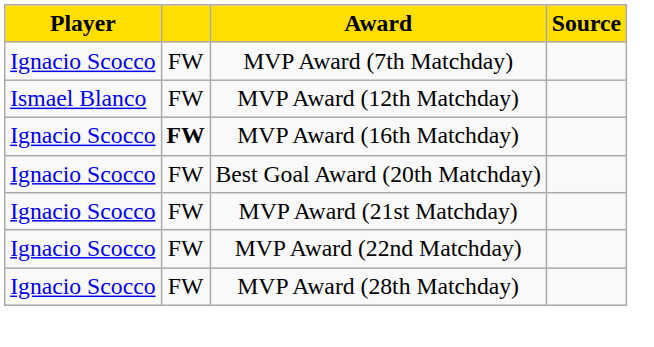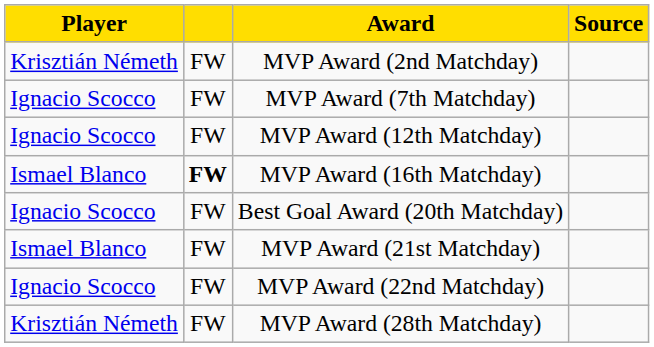+ row: (401, 60)
(78, 98) Ismael Blanco -> (83, 135) Ignacio Scocco
(83, 135) Ignacio Scocco -> (78, 173) Ismael Blanco
(83, 211) Ignacio Scocco -> (78, 248) Ismael Blanco
(83, 286) Ignacio Scocco -> (94, 323) Krisztián Németh
